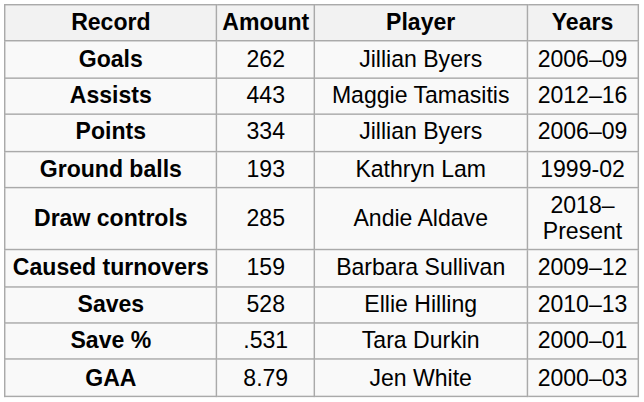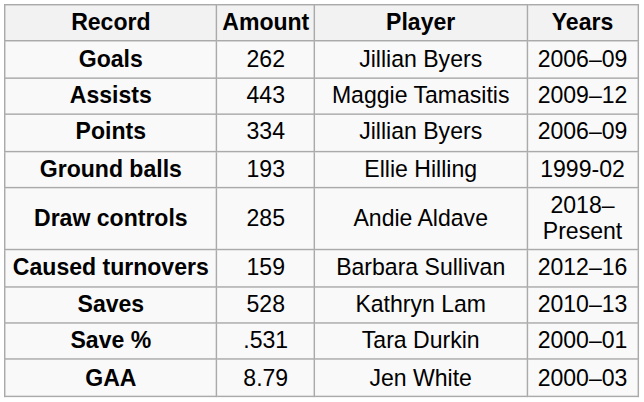(583, 95) 2012–16 -> (583, 95) 2009–12
(421, 168) Kathryn Lam -> (421, 168) Ellie Hilling
(583, 267) 2009–12 -> (583, 267) 2012–16
(421, 304) Ellie Hilling -> (421, 304) Kathryn Lam
